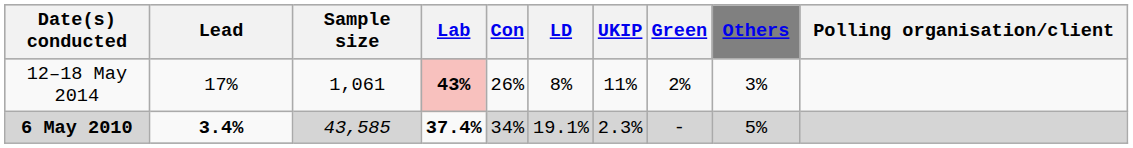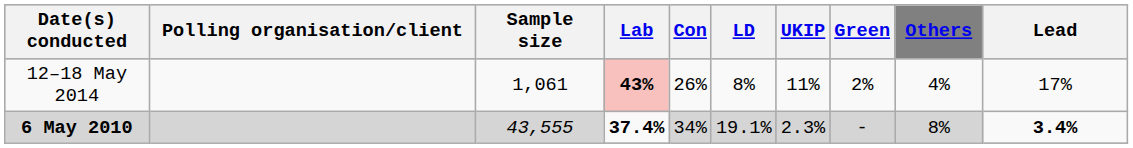columns swapped: (964, 31) <-> (221, 31)
(756, 85) 3% -> (939, 85) 4%
(357, 127) 43,585 -> (540, 127) 43,555
(756, 127) 5% -> (939, 127) 8%
